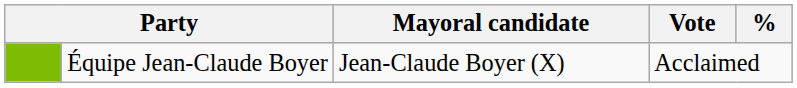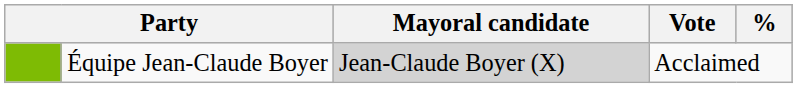(452, 62) no background -> (452, 62) lightgrey background
